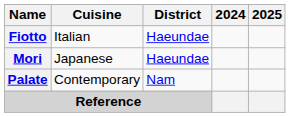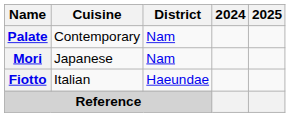rows swapped: (28, 79) <-> (28, 36)
(178, 58) Haeundae -> (161, 58) Nam
